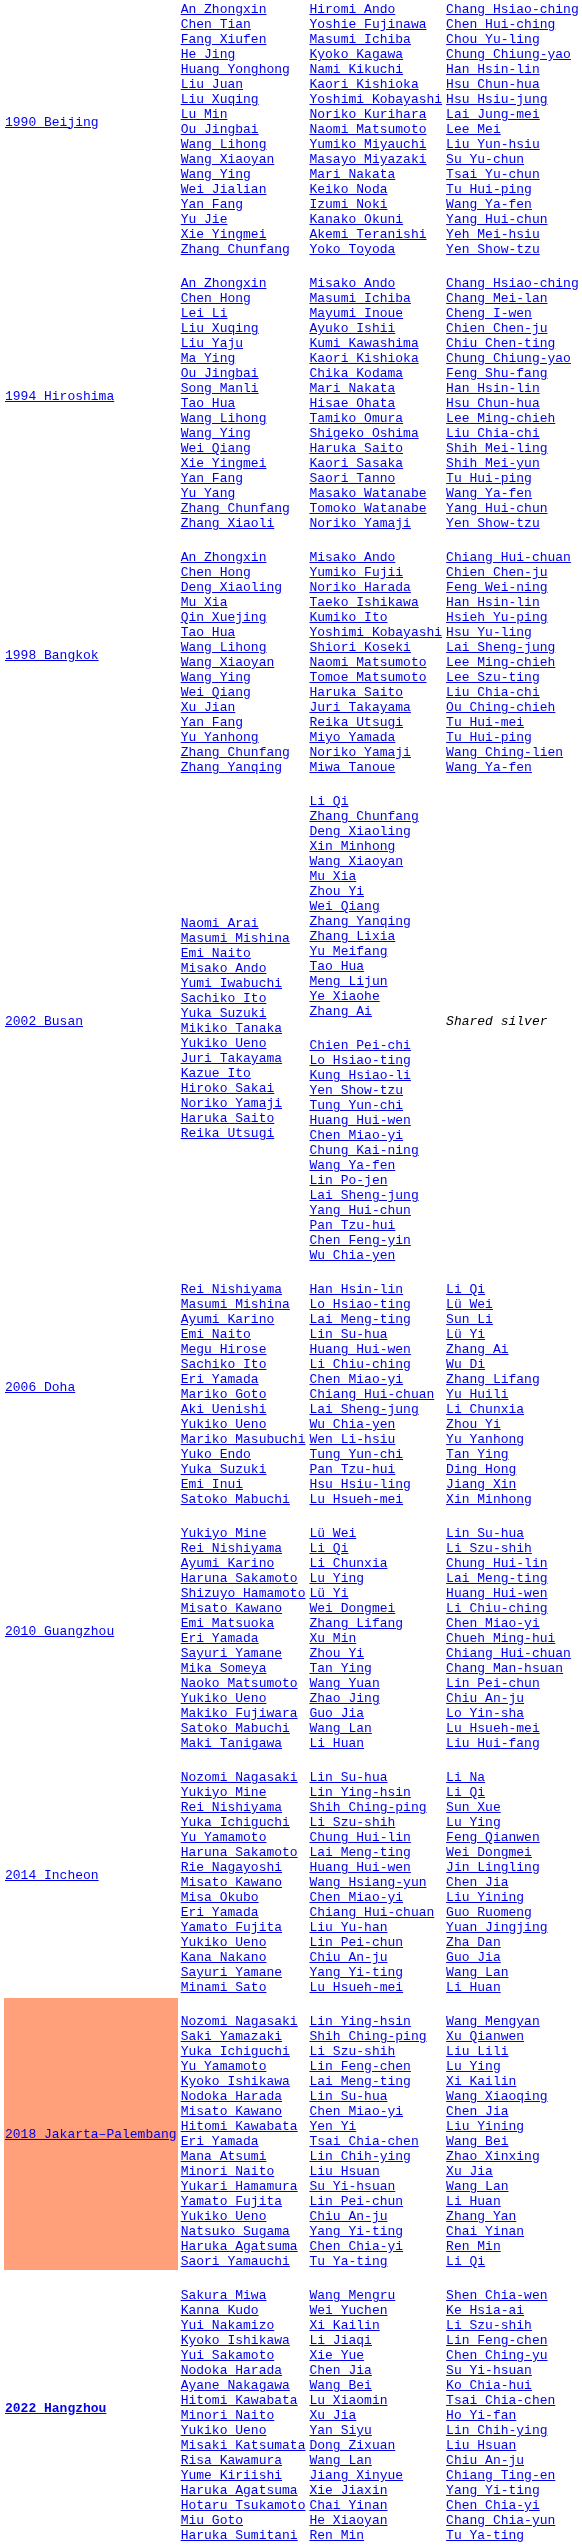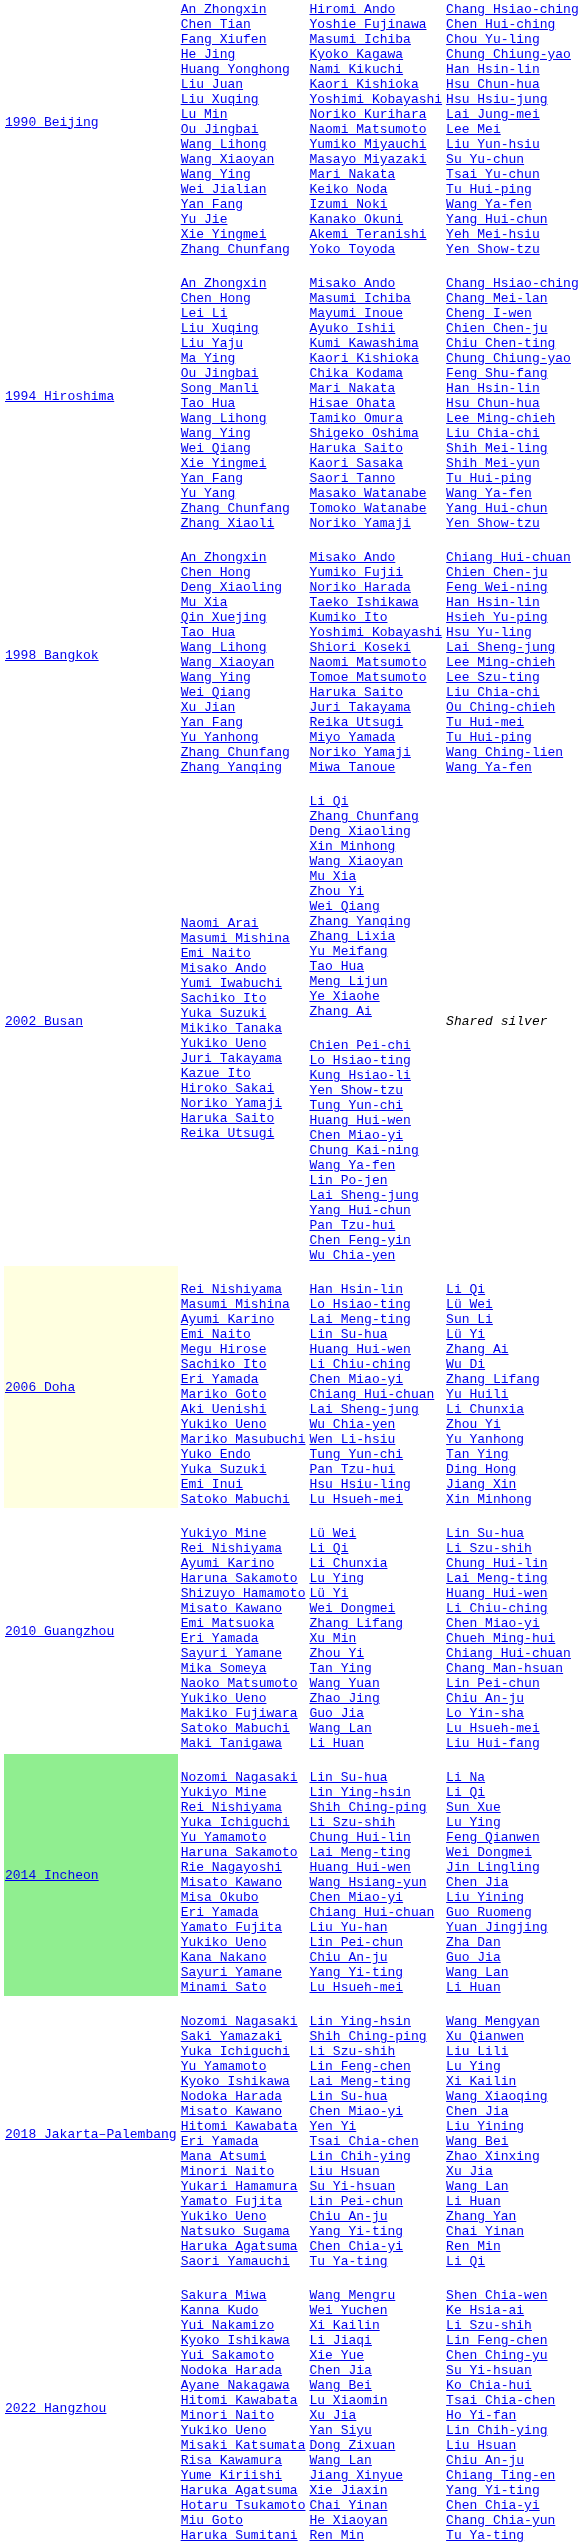(40, 1387) no background -> (40, 1387) lightyellow background
(52, 1875) no background -> (52, 1875) lightgreen background
(91, 2134) lightsalmon background -> (91, 2134) no background
(56, 2408) bold -> (56, 2408) normal
